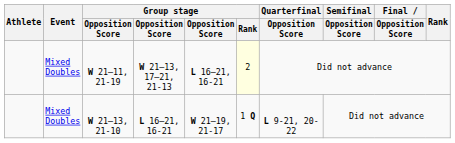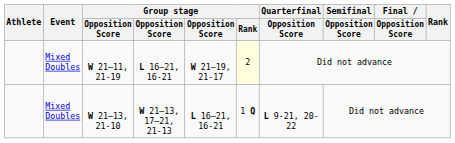(159, 77) W 21–13, 17–21, 21-13 -> (159, 72) L 16–21, 16-21
(211, 77) L 16–21, 16-21 -> (211, 72) W 21–19, 21-17
(159, 126) L 16–21, 16-21 -> (159, 121) W 21–13, 17–21, 21-13
(211, 126) W 21–19, 21-17 -> (211, 121) L 16–21, 16-21
